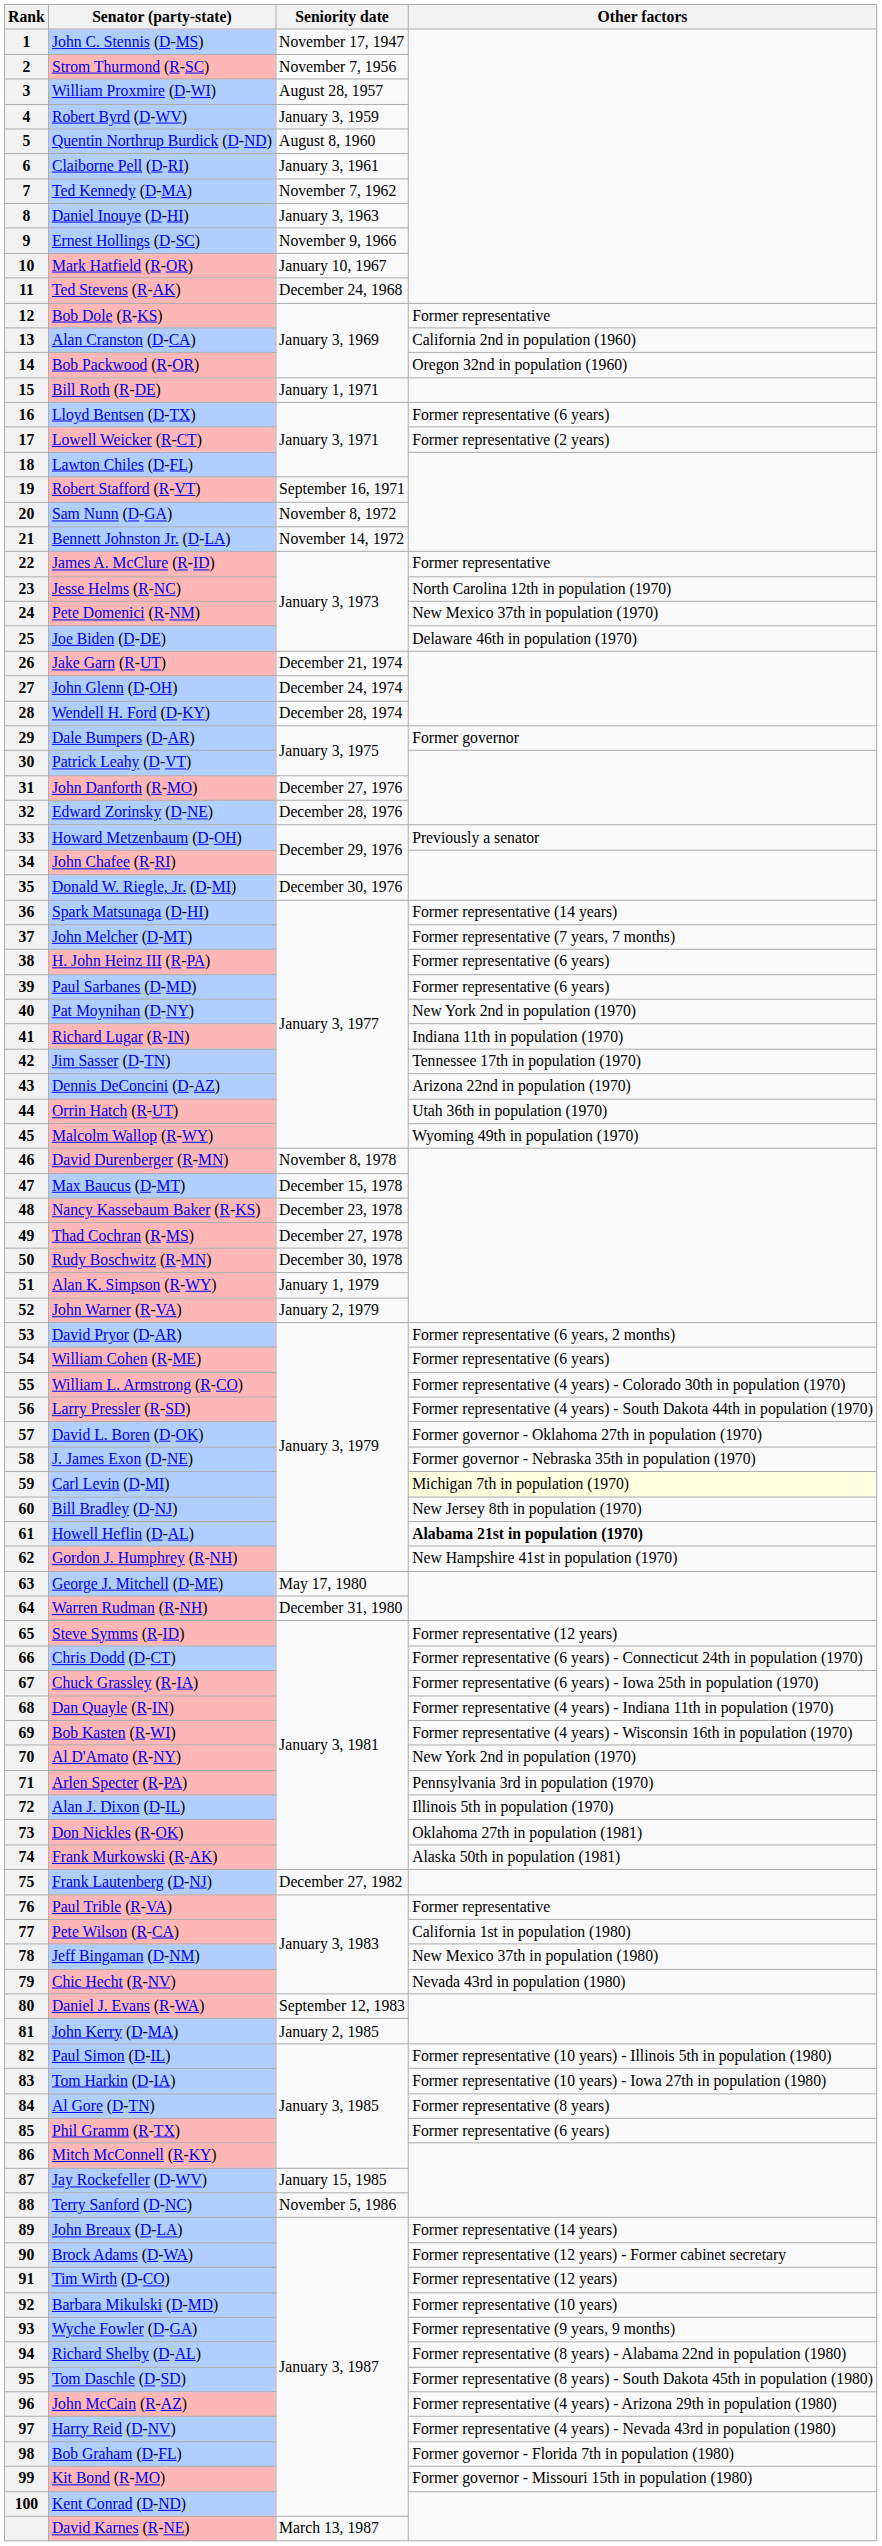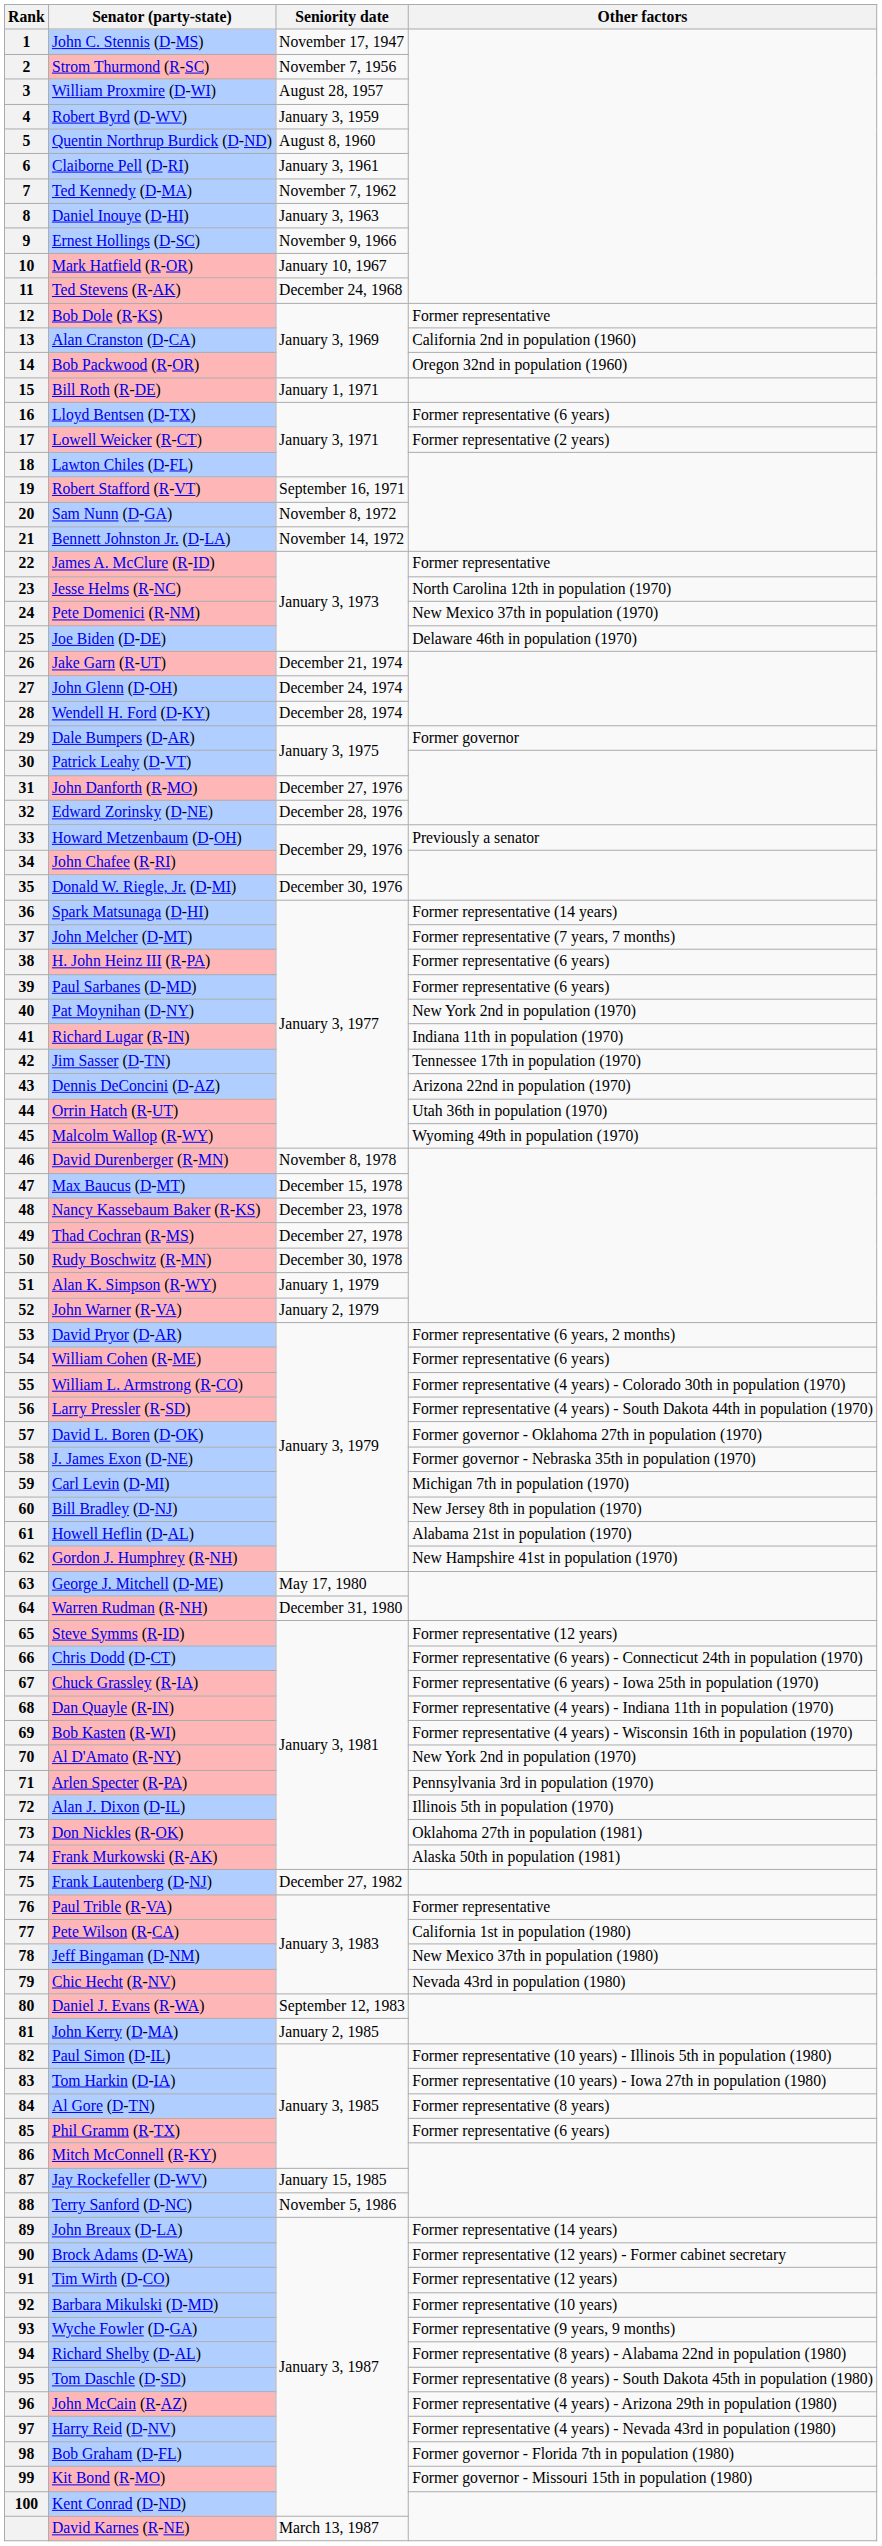(521, 1484) lightyellow background -> (521, 1484) no background
(528, 1533) bold -> (522, 1533) normal
